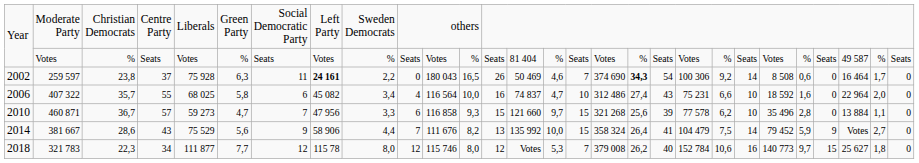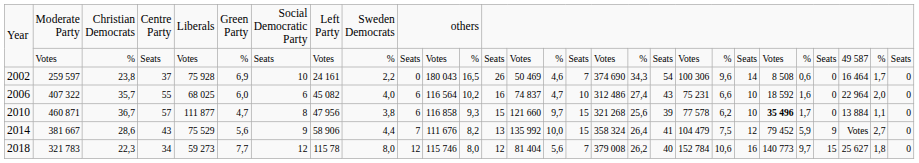(523, 58) 81 404 -> (520, 58) Votes
(242, 76) 6,3 -> (242, 76) 6,9
(303, 76) 11 -> (303, 76) 10
(326, 76) bold -> (326, 76) normal
(639, 76) bold -> (639, 76) normal
(726, 76) 9,2 -> (726, 76) 9,6
(242, 95) 5,8 -> (242, 95) 6,0
(389, 95) 3,4 -> (389, 95) 4,0
(418, 95) 4 -> (418, 95) 6
(471, 95) 10,0 -> (471, 95) 10,2
(201, 113) 59 273 -> (199, 113) 111 877
(305, 113) 7 -> (305, 113) 8
(389, 113) 3,3 -> (389, 113) 3,8
(780, 113) normal -> (780, 112) bold
(805, 113) 2,8 -> (805, 113) 1,7
(752, 131) 14 -> (752, 131) 12
(199, 149) 111 877 -> (201, 149) 59 273
(530, 149) Votes -> (528, 149) 81 404
(557, 149) 5,3 -> (557, 149) 5,6
